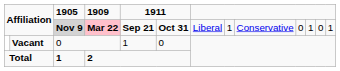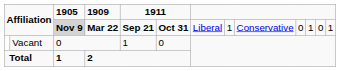(103, 27) pink background -> (103, 27) no background
(28, 43) bold -> (27, 43) normal
